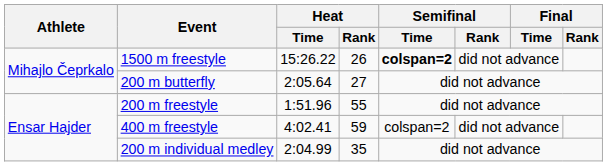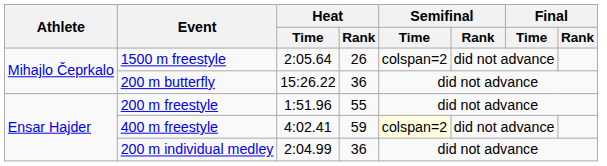(308, 60) 15:26.22 -> (308, 60) 2:05.64
(417, 60) bold -> (414, 60) normal
(308, 82) 2:05.64 -> (308, 82) 15:26.22
(359, 82) 27 -> (359, 82) 36
(417, 127) no background -> (414, 127) lightyellow background
(359, 150) 35 -> (359, 150) 36
